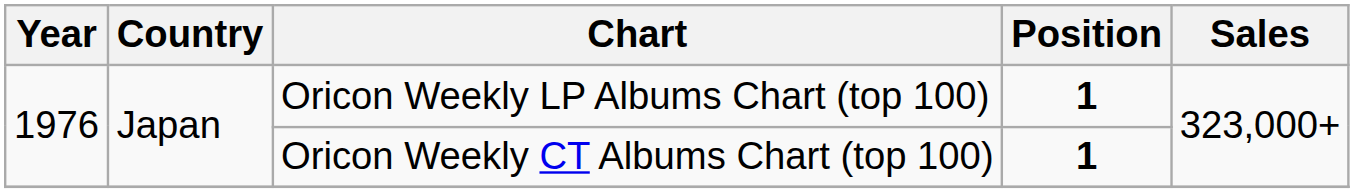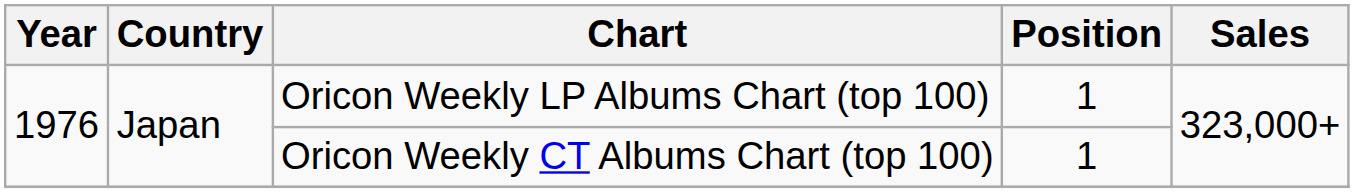(1087, 95) bold -> (1087, 95) normal
(1087, 156) bold -> (1087, 156) normal
